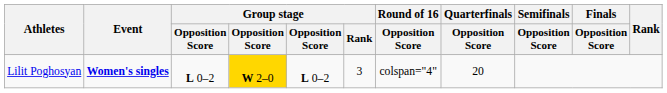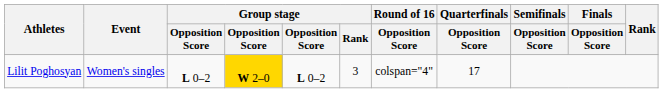(128, 71) bold -> (126, 71) normal
(478, 71) 20 -> (474, 71) 17
